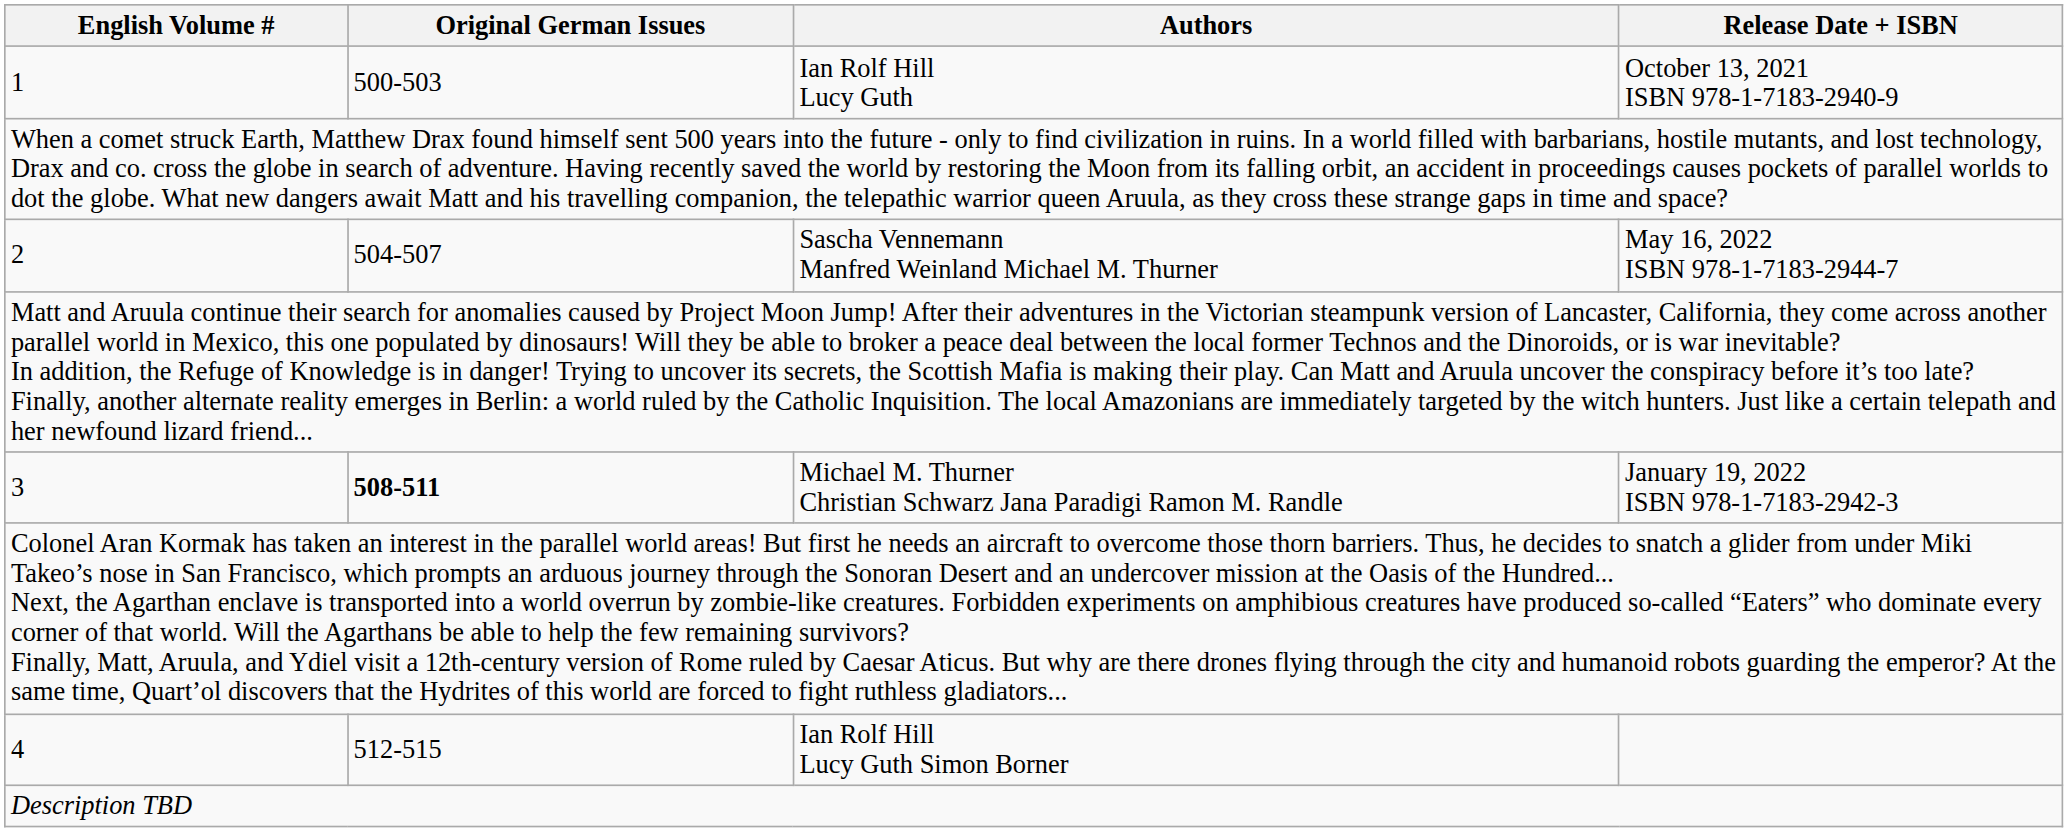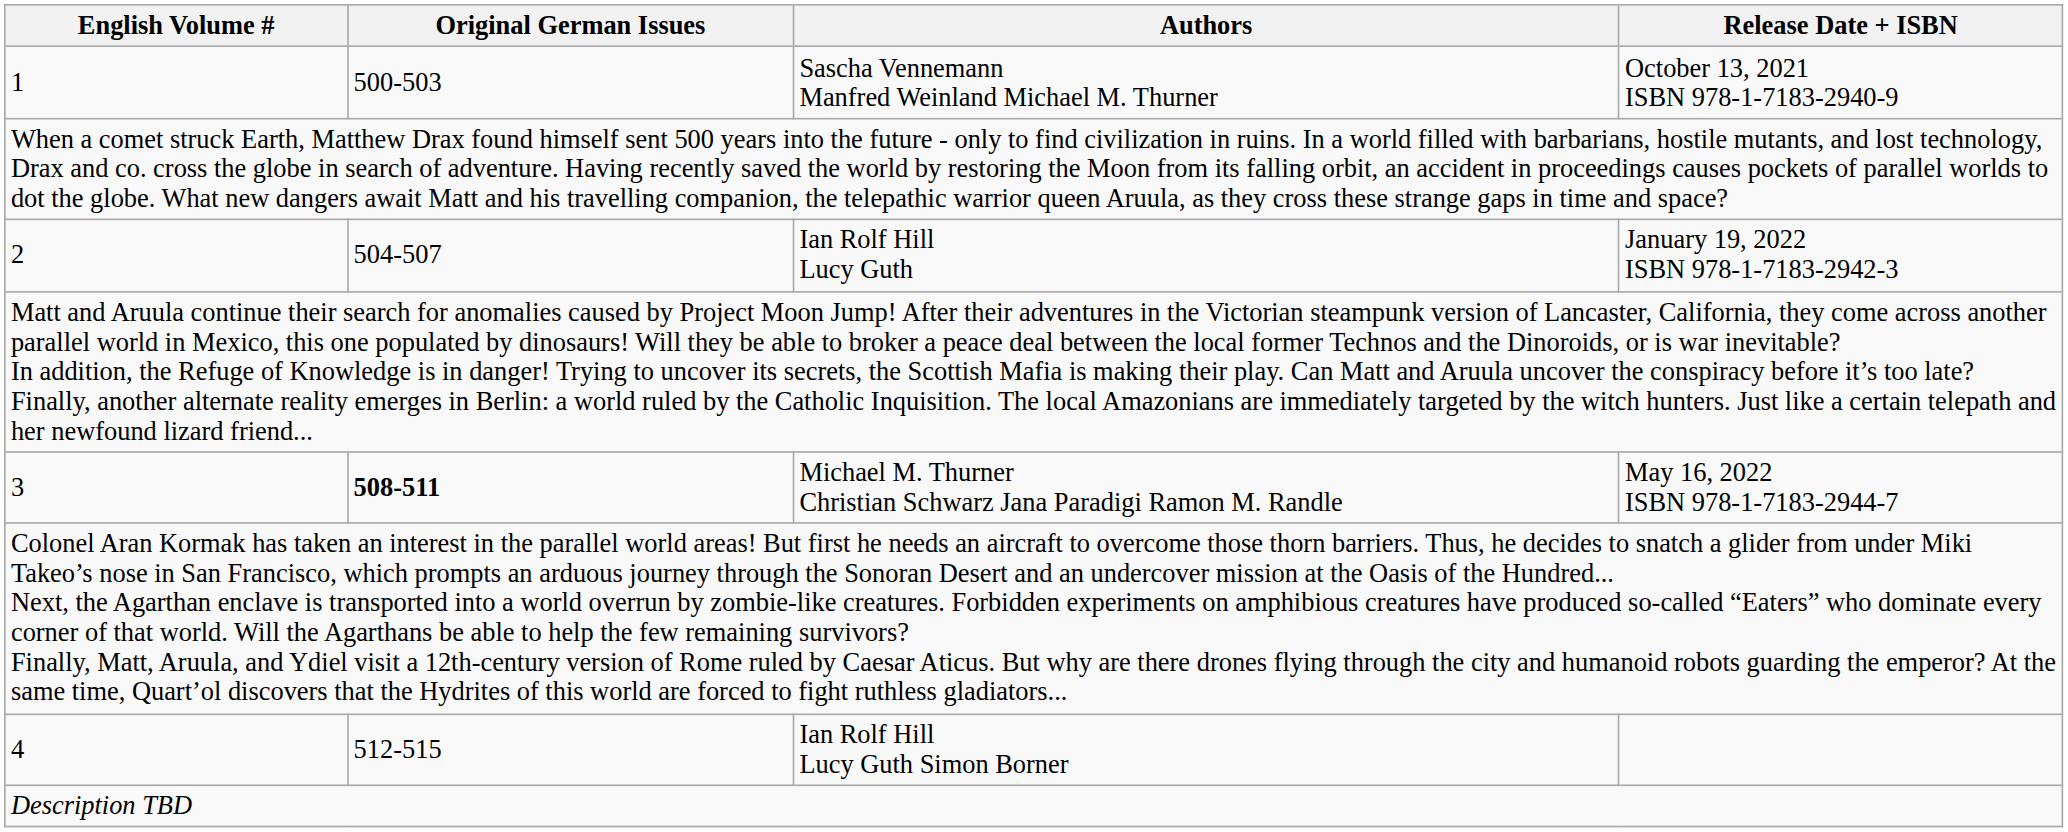(867, 82) Ian Rolf Hill Lucy Guth -> (1009, 82) Sascha Vennemann Manfred Weinland Michael M. Thurner
(1009, 254) Sascha Vennemann Manfred Weinland Michael M. Thurner -> (867, 254) Ian Rolf Hill Lucy Guth
(1762, 254) May 16, 2022 ISBN 978-1-7183-2944-7 -> (1762, 254) January 19, 2022 ISBN 978-1-7183-2942-3
(1762, 487) January 19, 2022 ISBN 978-1-7183-2942-3 -> (1762, 487) May 16, 2022 ISBN 978-1-7183-2944-7
